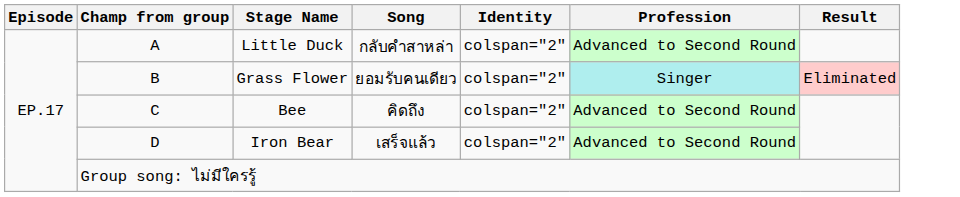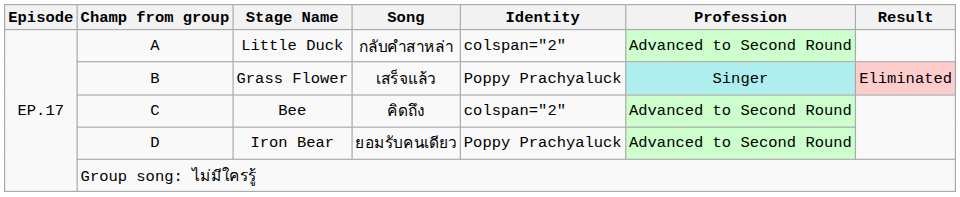(406, 80) ยอมรับคนเดียว -> (406, 80) เสร็จแล้ว
(515, 78) colspan="2" -> (543, 78) Poppy Prachyaluck
(406, 144) เสร็จแล้ว -> (406, 144) ยอมรับคนเดียว
(515, 143) colspan="2" -> (543, 143) Poppy Prachyaluck
